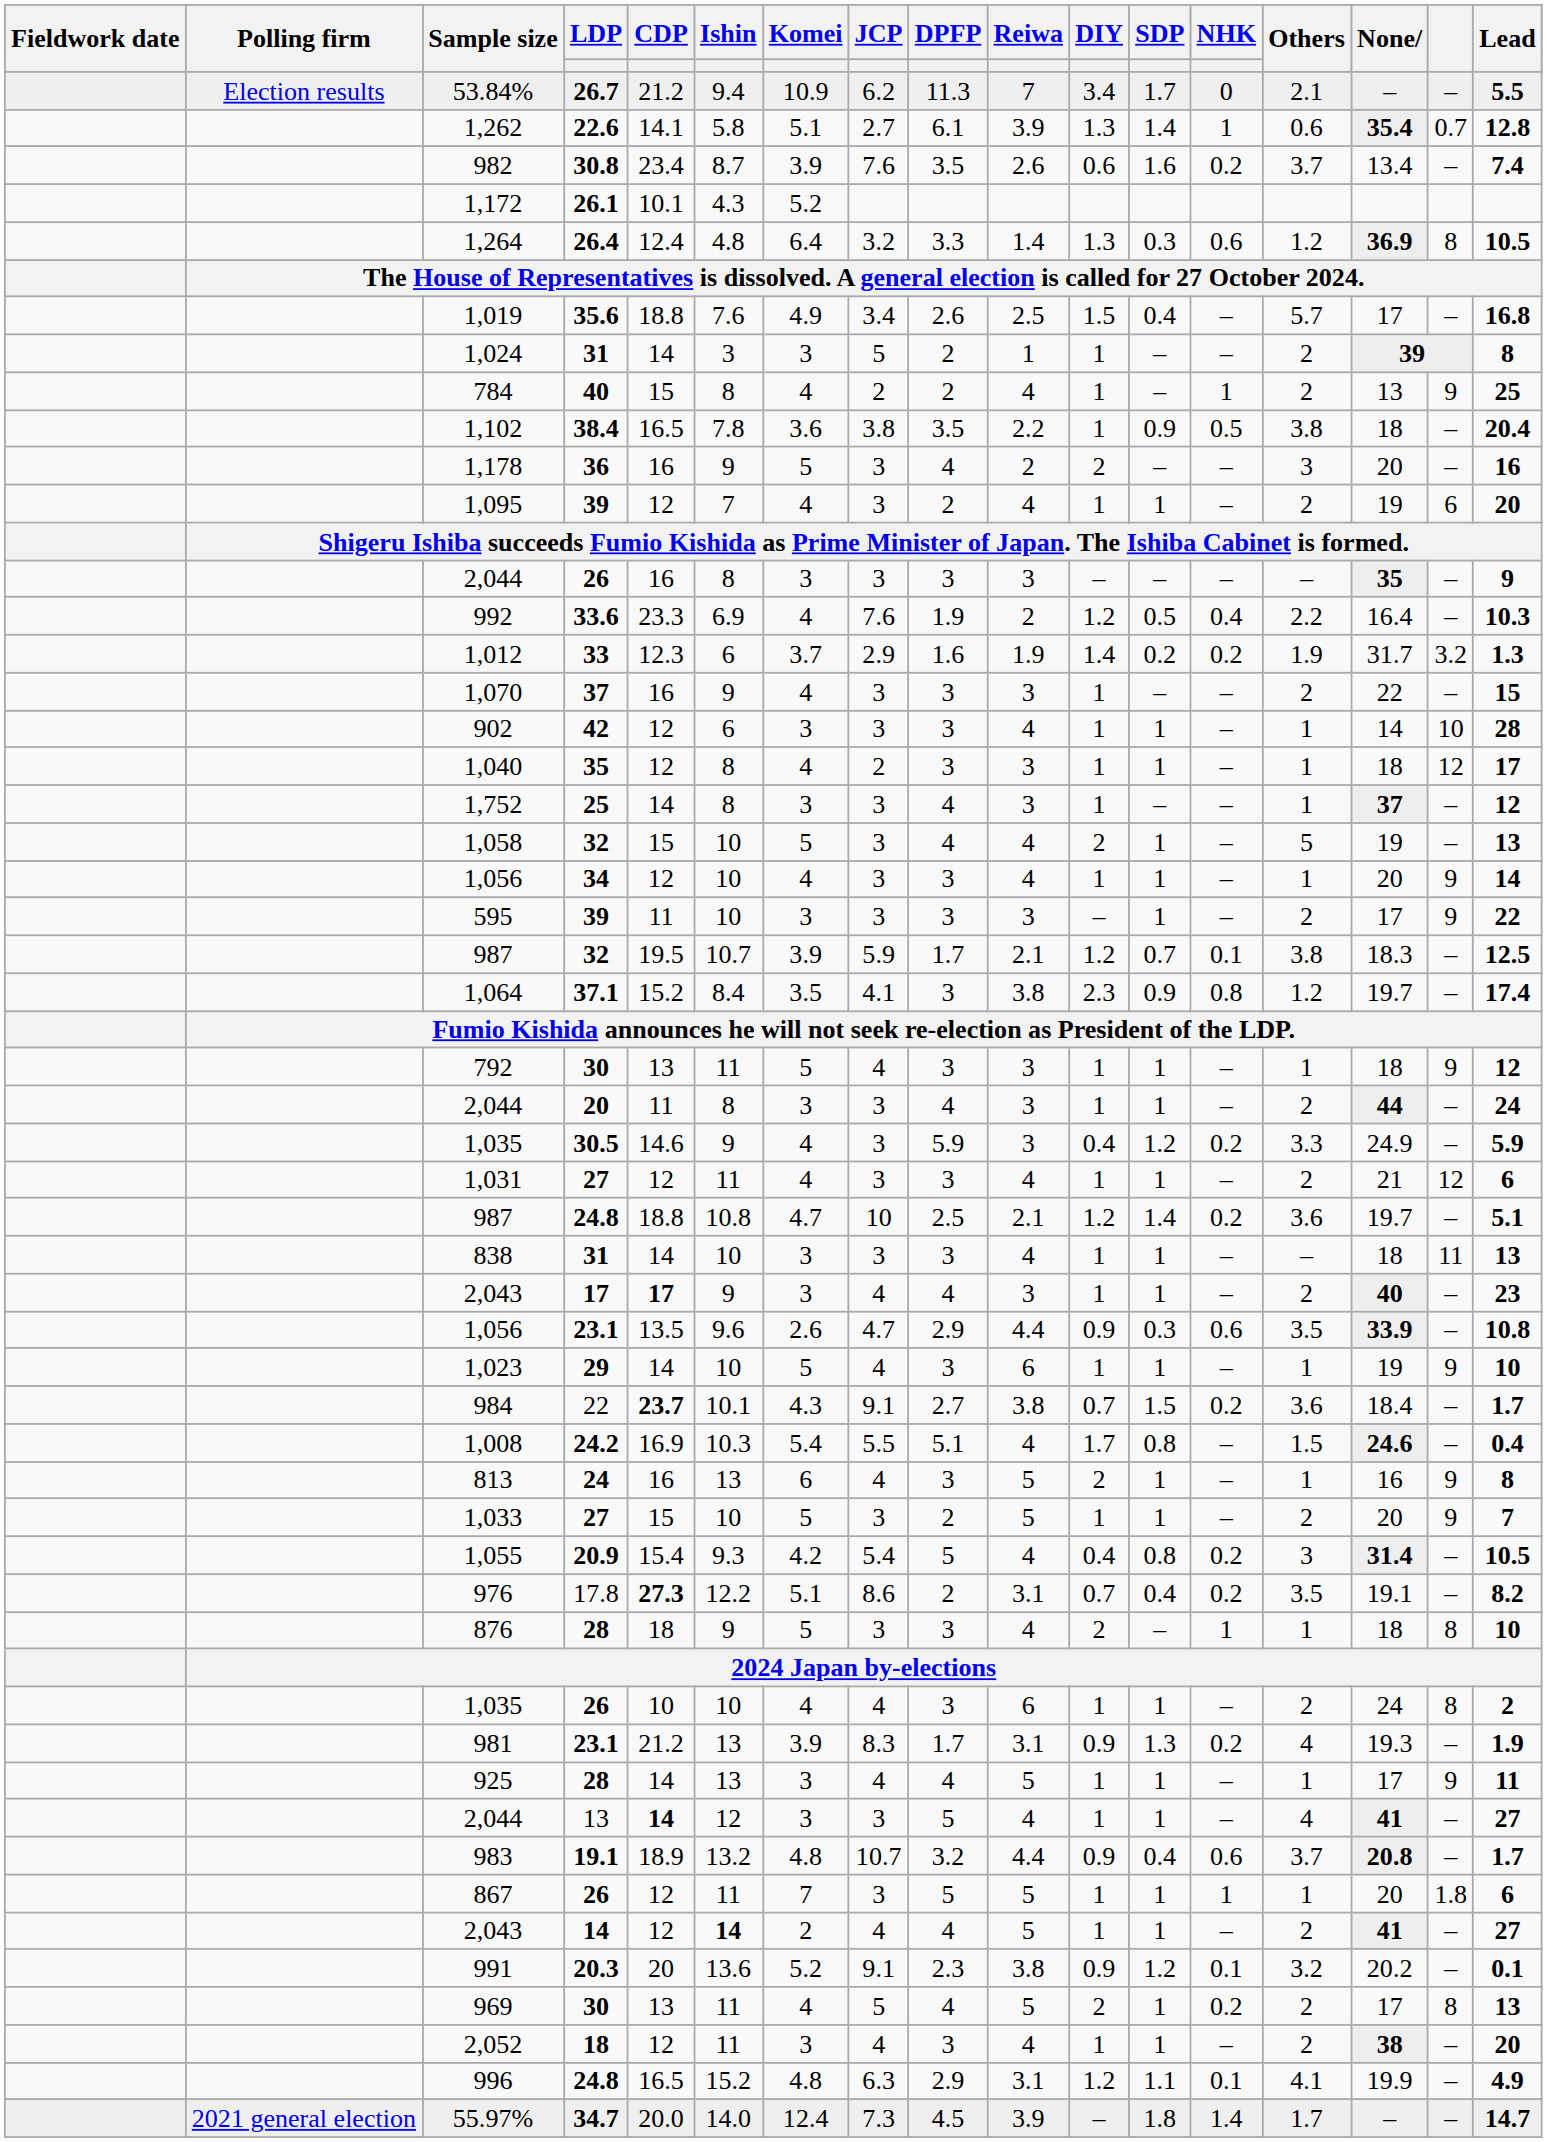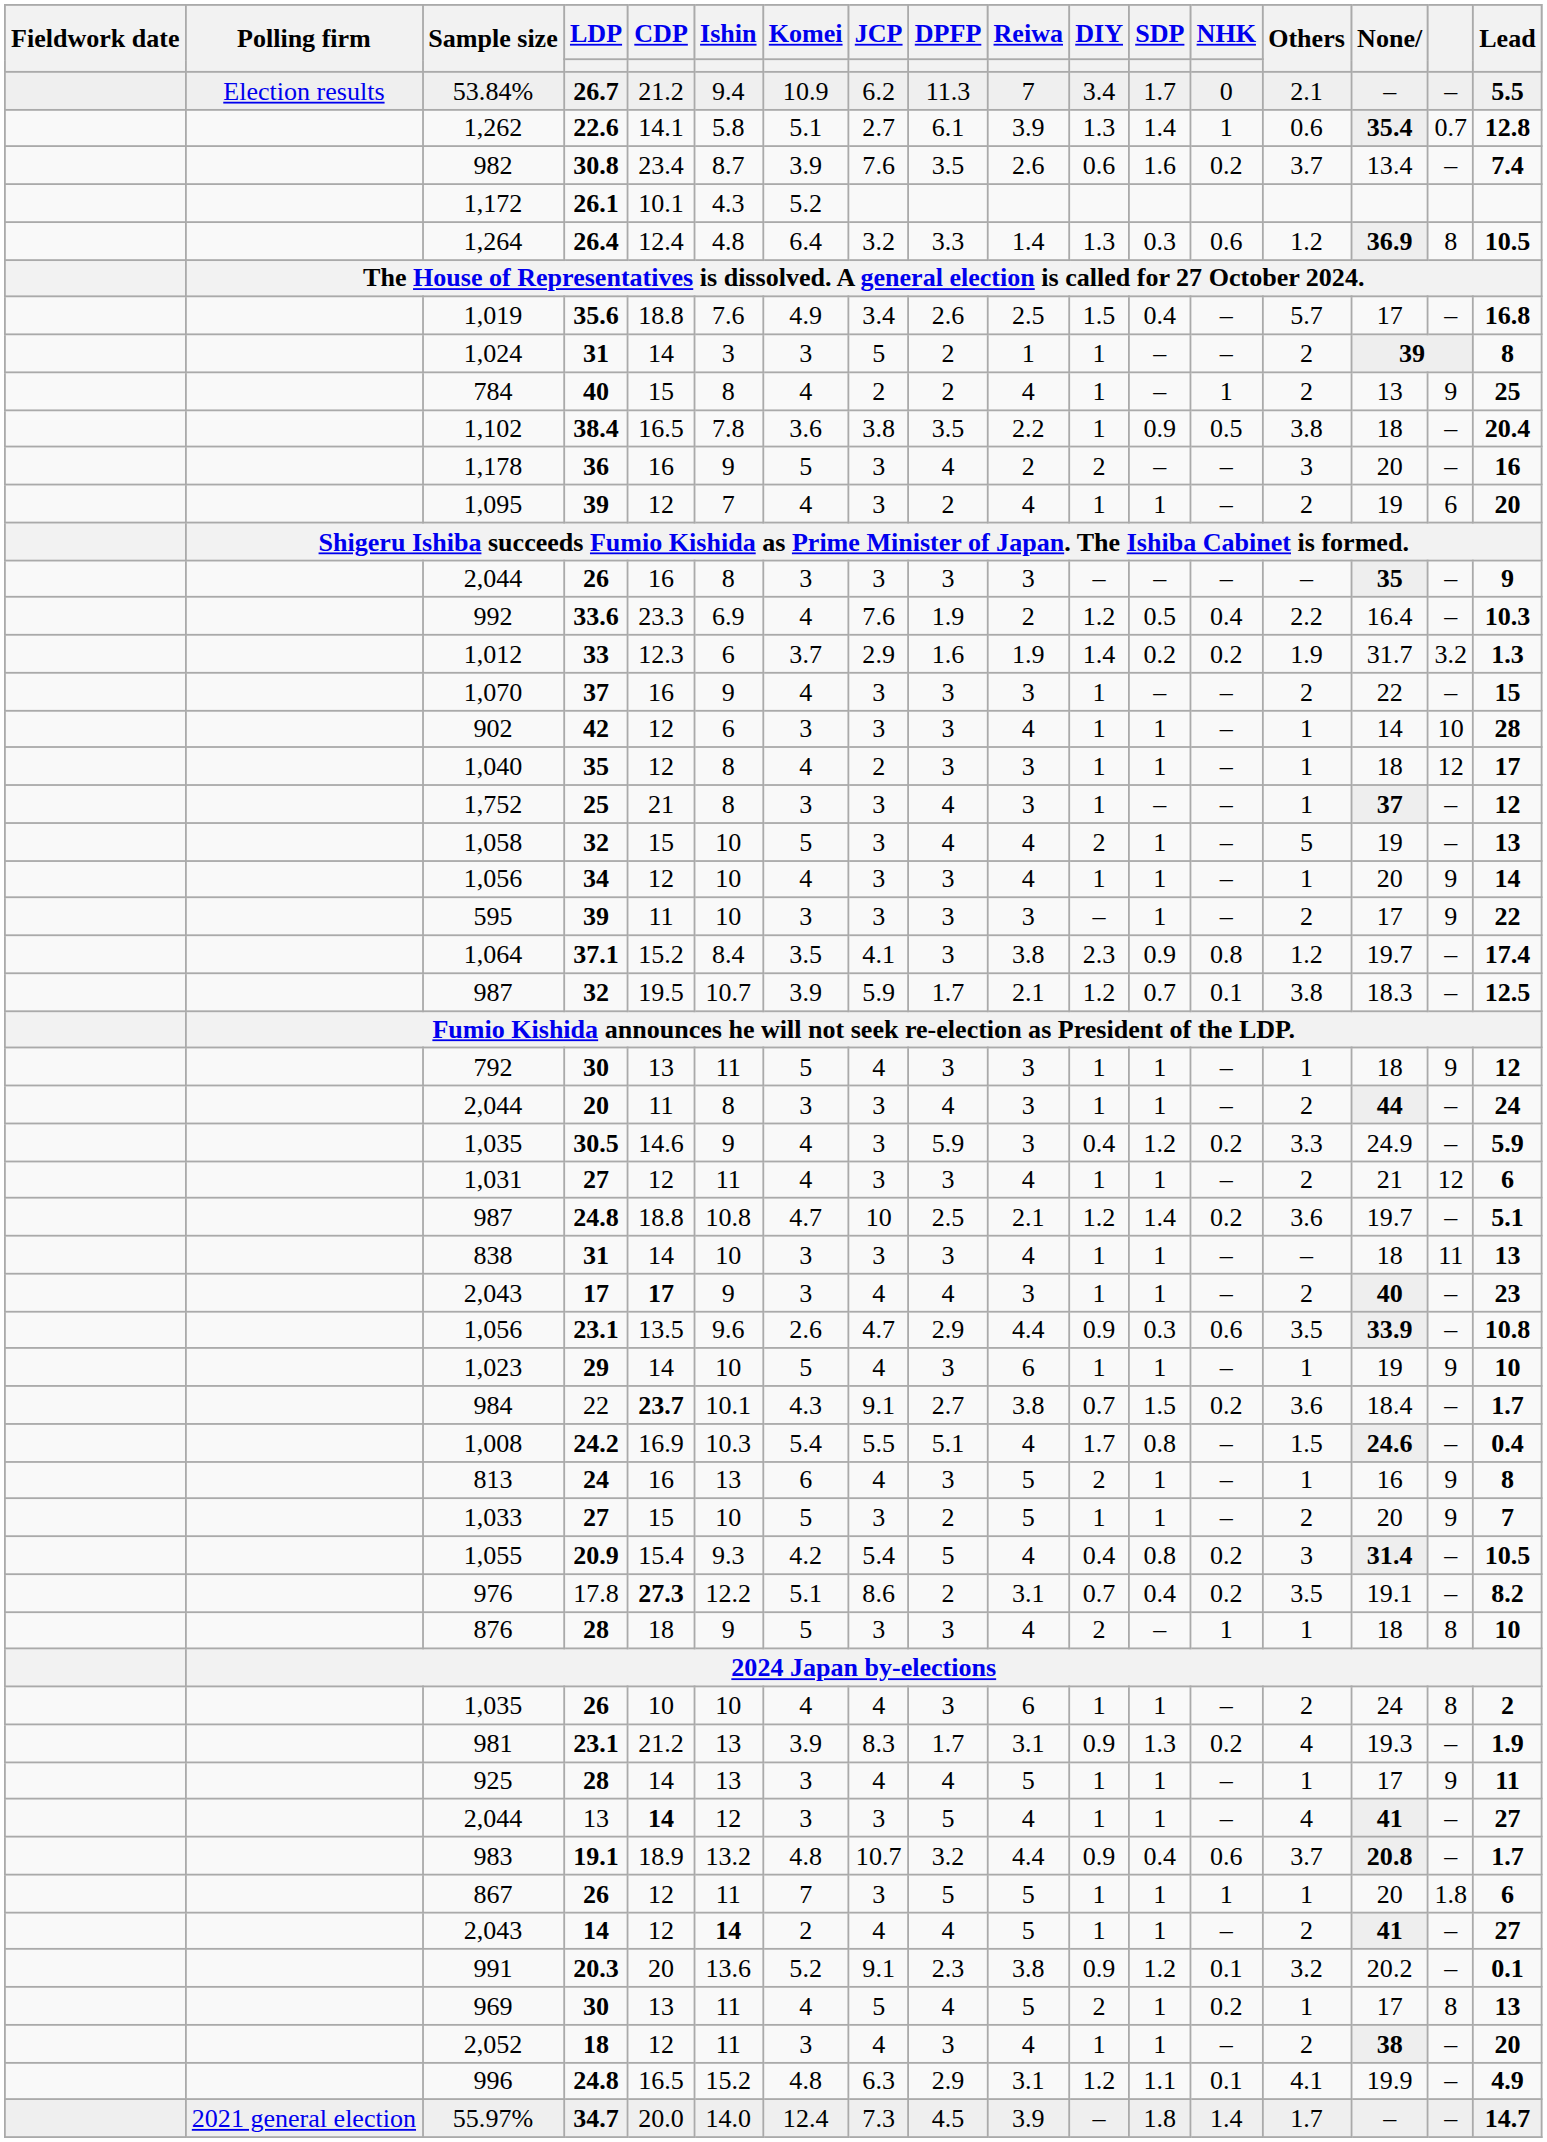(661, 804) 14 -> (661, 804) 21
rows swapped: (493, 992) <-> (493, 954)
(1307, 2006) 2 -> (1307, 2006) 1
